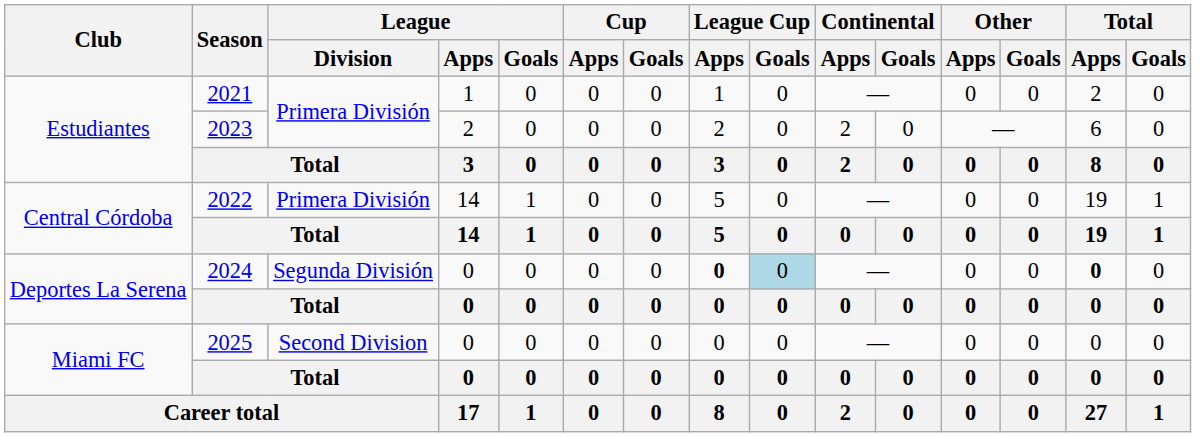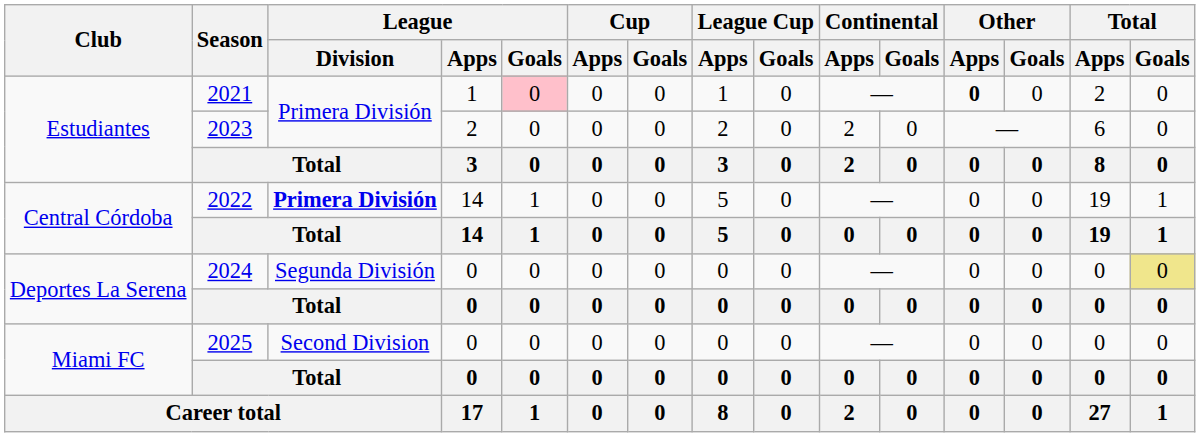(531, 93) no background -> (535, 93) pink background
(971, 93) normal -> (974, 93) bold
(353, 199) normal -> (355, 199) bold
(719, 270) bold -> (723, 270) normal
(782, 270) lightblue background -> (786, 270) no background
(1096, 270) bold -> (1100, 270) normal
(1159, 270) no background -> (1162, 270) khaki background
